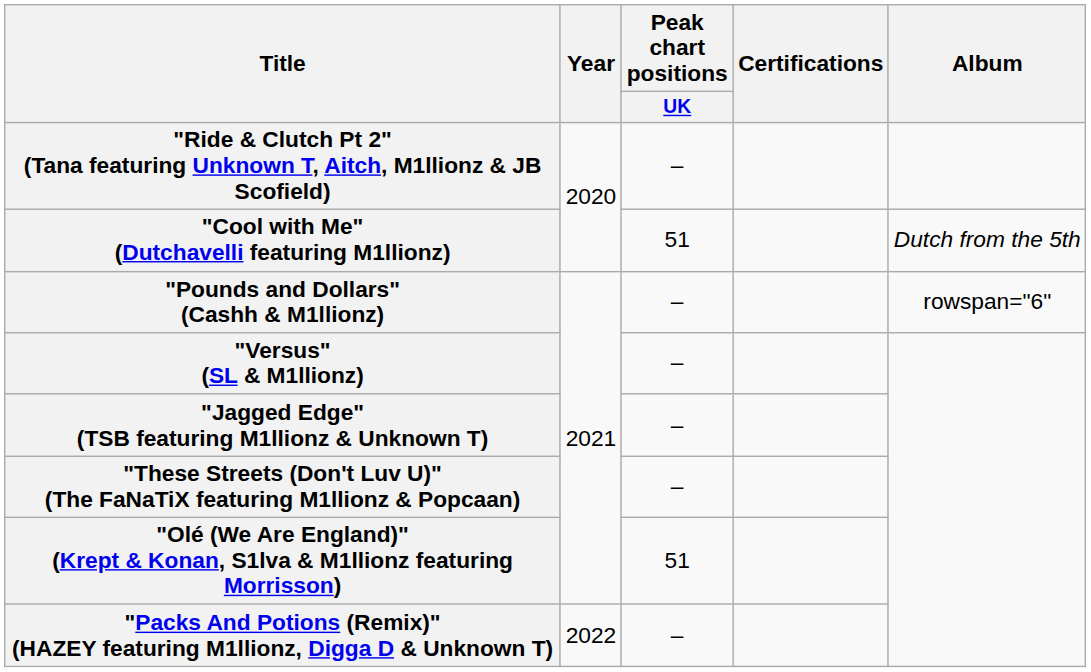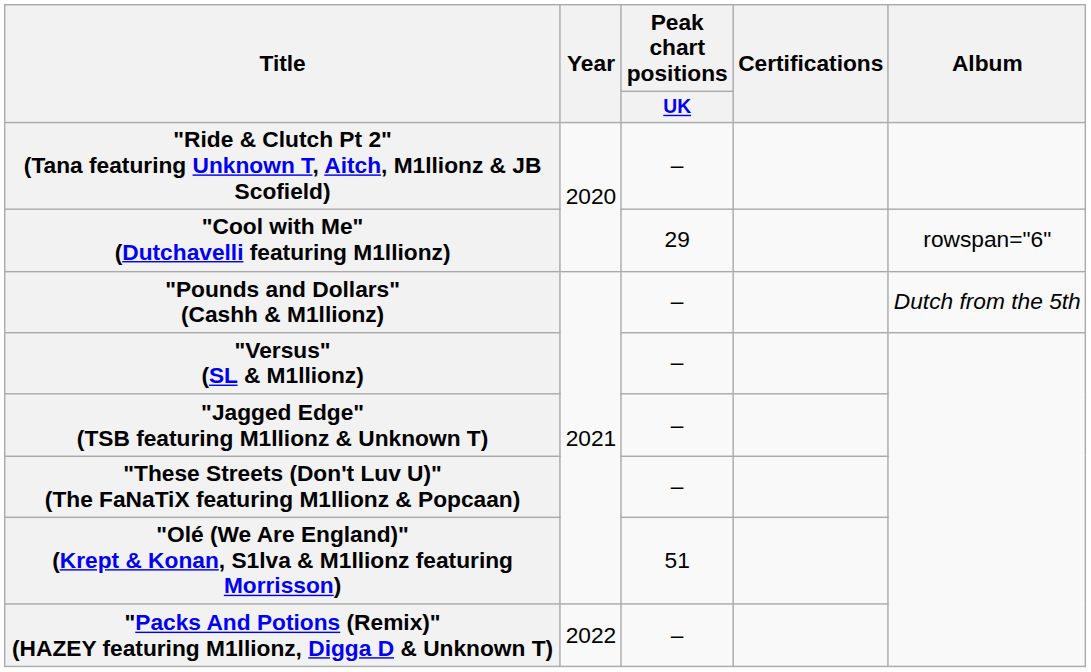(677, 240) 51 -> (677, 240) 29
(987, 240) Dutch from the 5th -> (987, 240) rowspan="6"
(987, 301) rowspan="6" -> (987, 301) Dutch from the 5th
